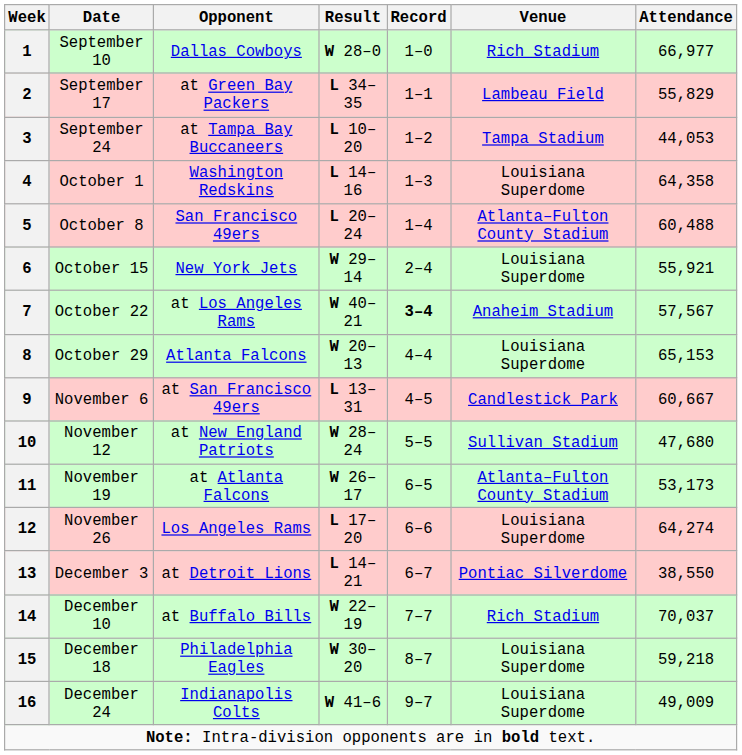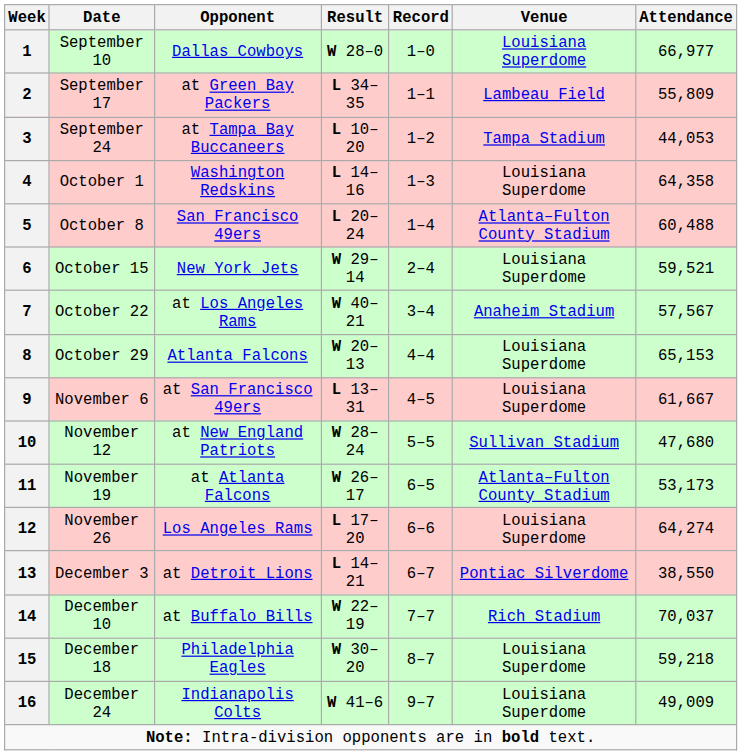(543, 52) Rich Stadium -> (544, 52) Louisiana Superdome
(686, 95) 55,829 -> (686, 95) 55,809
(686, 269) 55,921 -> (686, 269) 59,521
(419, 312) bold -> (421, 312) normal
(543, 399) Candlestick Park -> (544, 399) Louisiana Superdome
(686, 399) 60,667 -> (686, 399) 61,667
